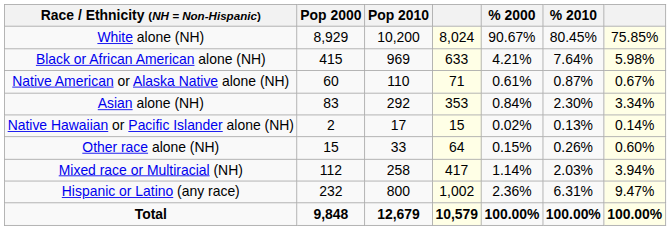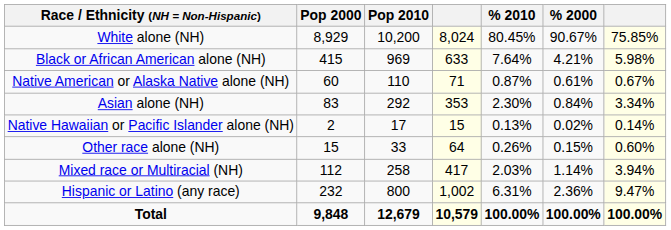columns swapped: (512, 15) <-> (573, 15)
